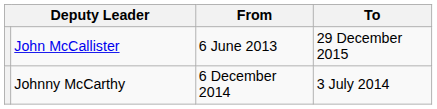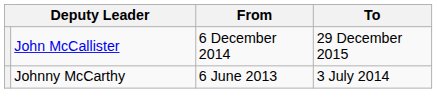(238, 46) 6 June 2013 -> (238, 46) 6 December 2014
(238, 84) 6 December 2014 -> (238, 76) 6 June 2013
